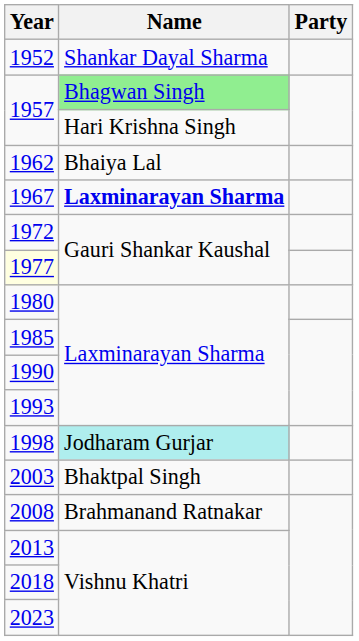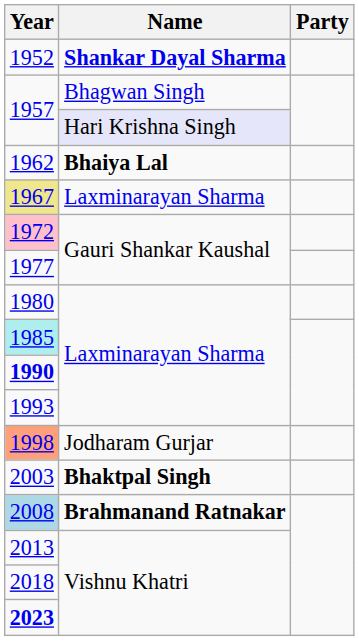(166, 57) normal -> (175, 57) bold
(134, 92) lightgreen background -> (134, 92) no background
(150, 127) no background -> (150, 127) lavender background
(113, 162) normal -> (116, 162) bold
(32, 197) no background -> (32, 197) khaki background
(174, 197) bold -> (164, 197) normal
(32, 232) no background -> (32, 232) pink background
(32, 267) lightyellow background -> (32, 267) no background
(32, 337) no background -> (32, 337) paleturquoise background
(32, 372) normal -> (32, 372) bold
(32, 442) no background -> (32, 442) lightsalmon background
(139, 442) paleturquoise background -> (139, 442) no background
(133, 477) normal -> (137, 477) bold
(32, 512) no background -> (32, 512) lightblue background
(163, 512) normal -> (175, 512) bold
(32, 617) normal -> (32, 617) bold
